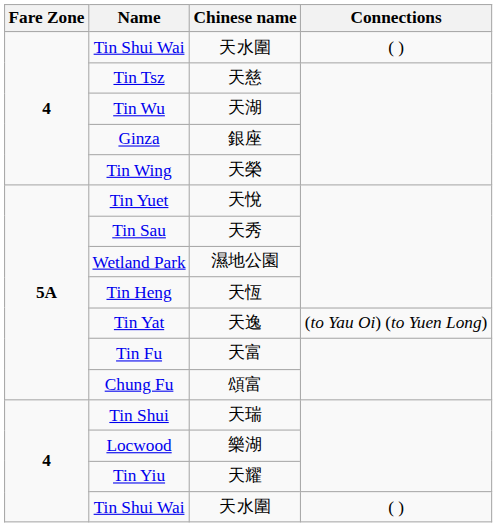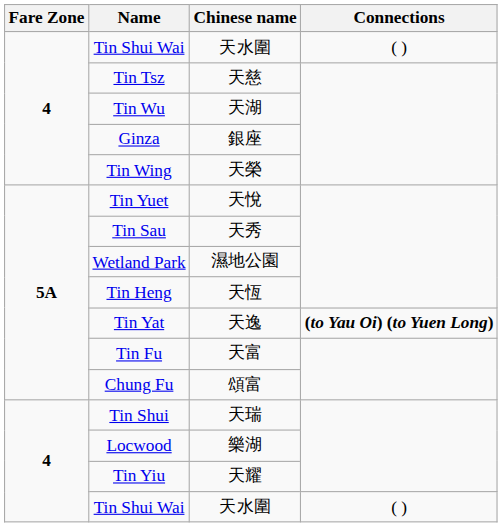(396, 323) normal -> (399, 323) bold
